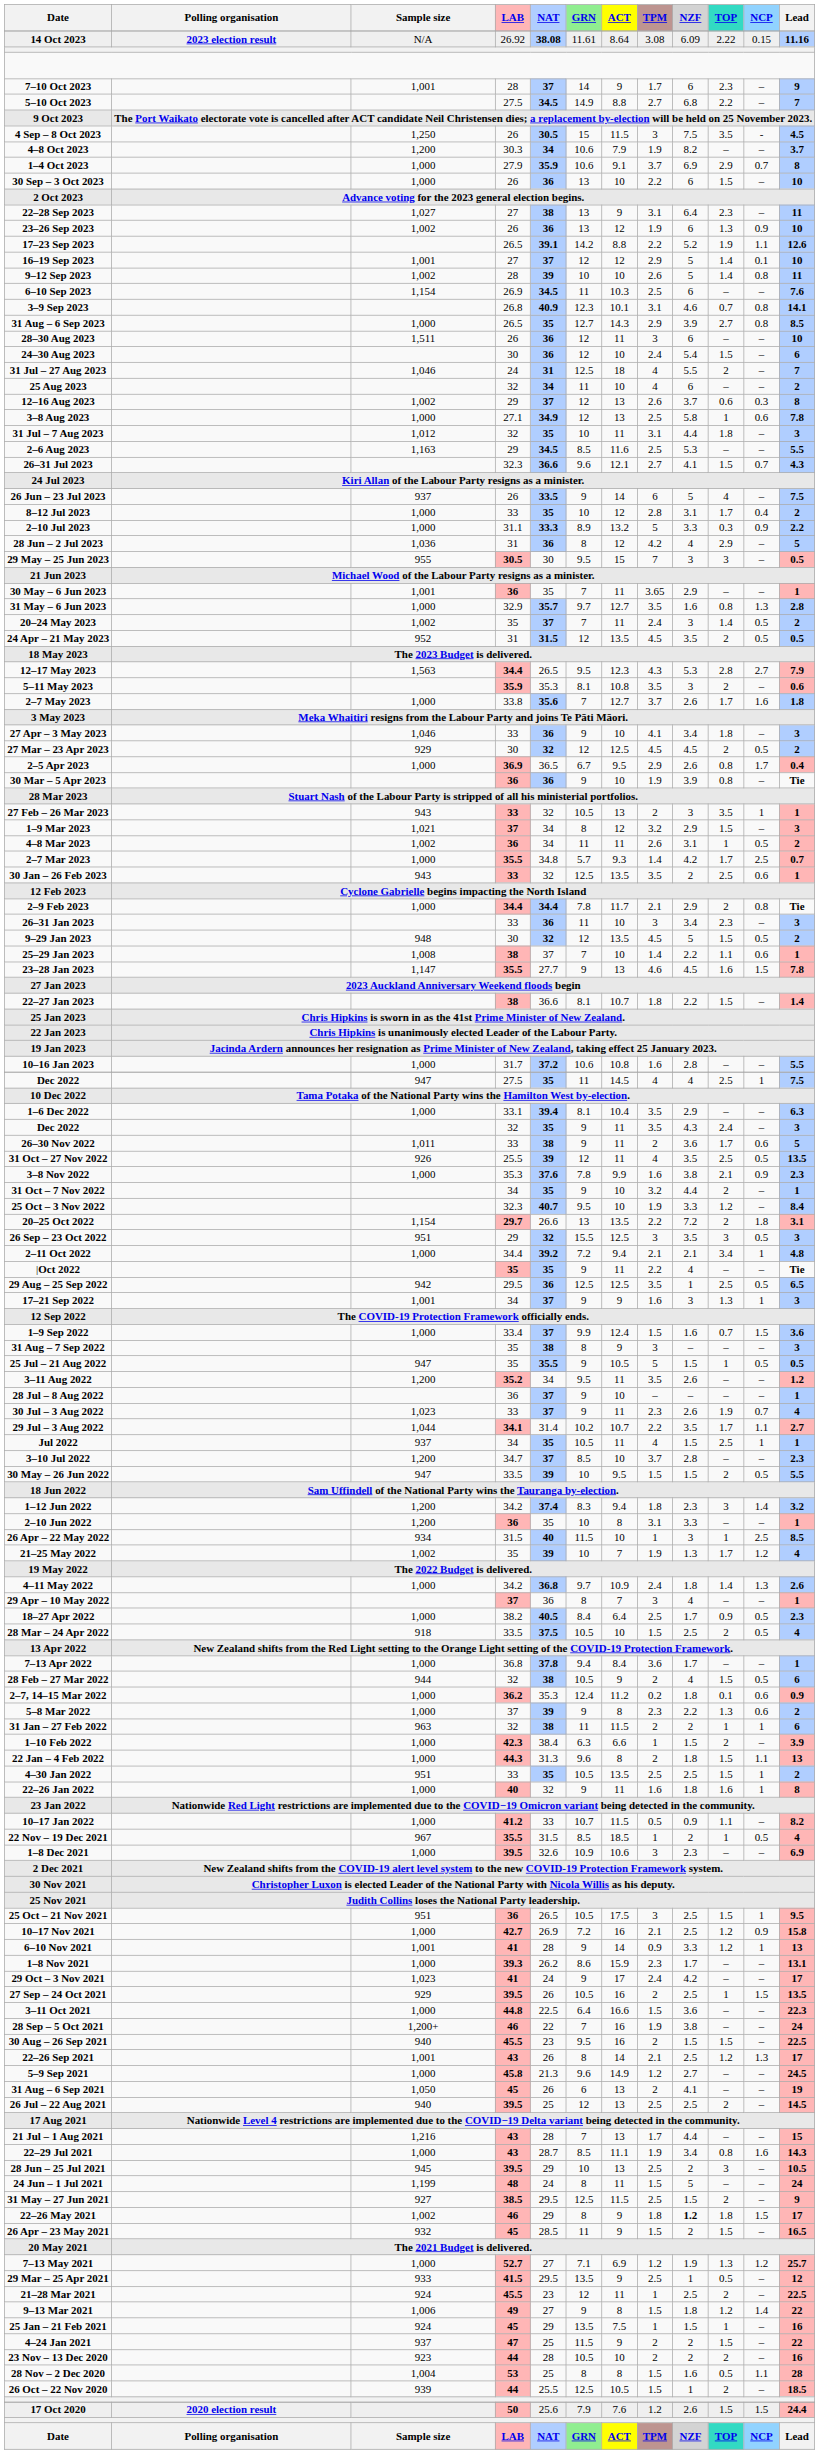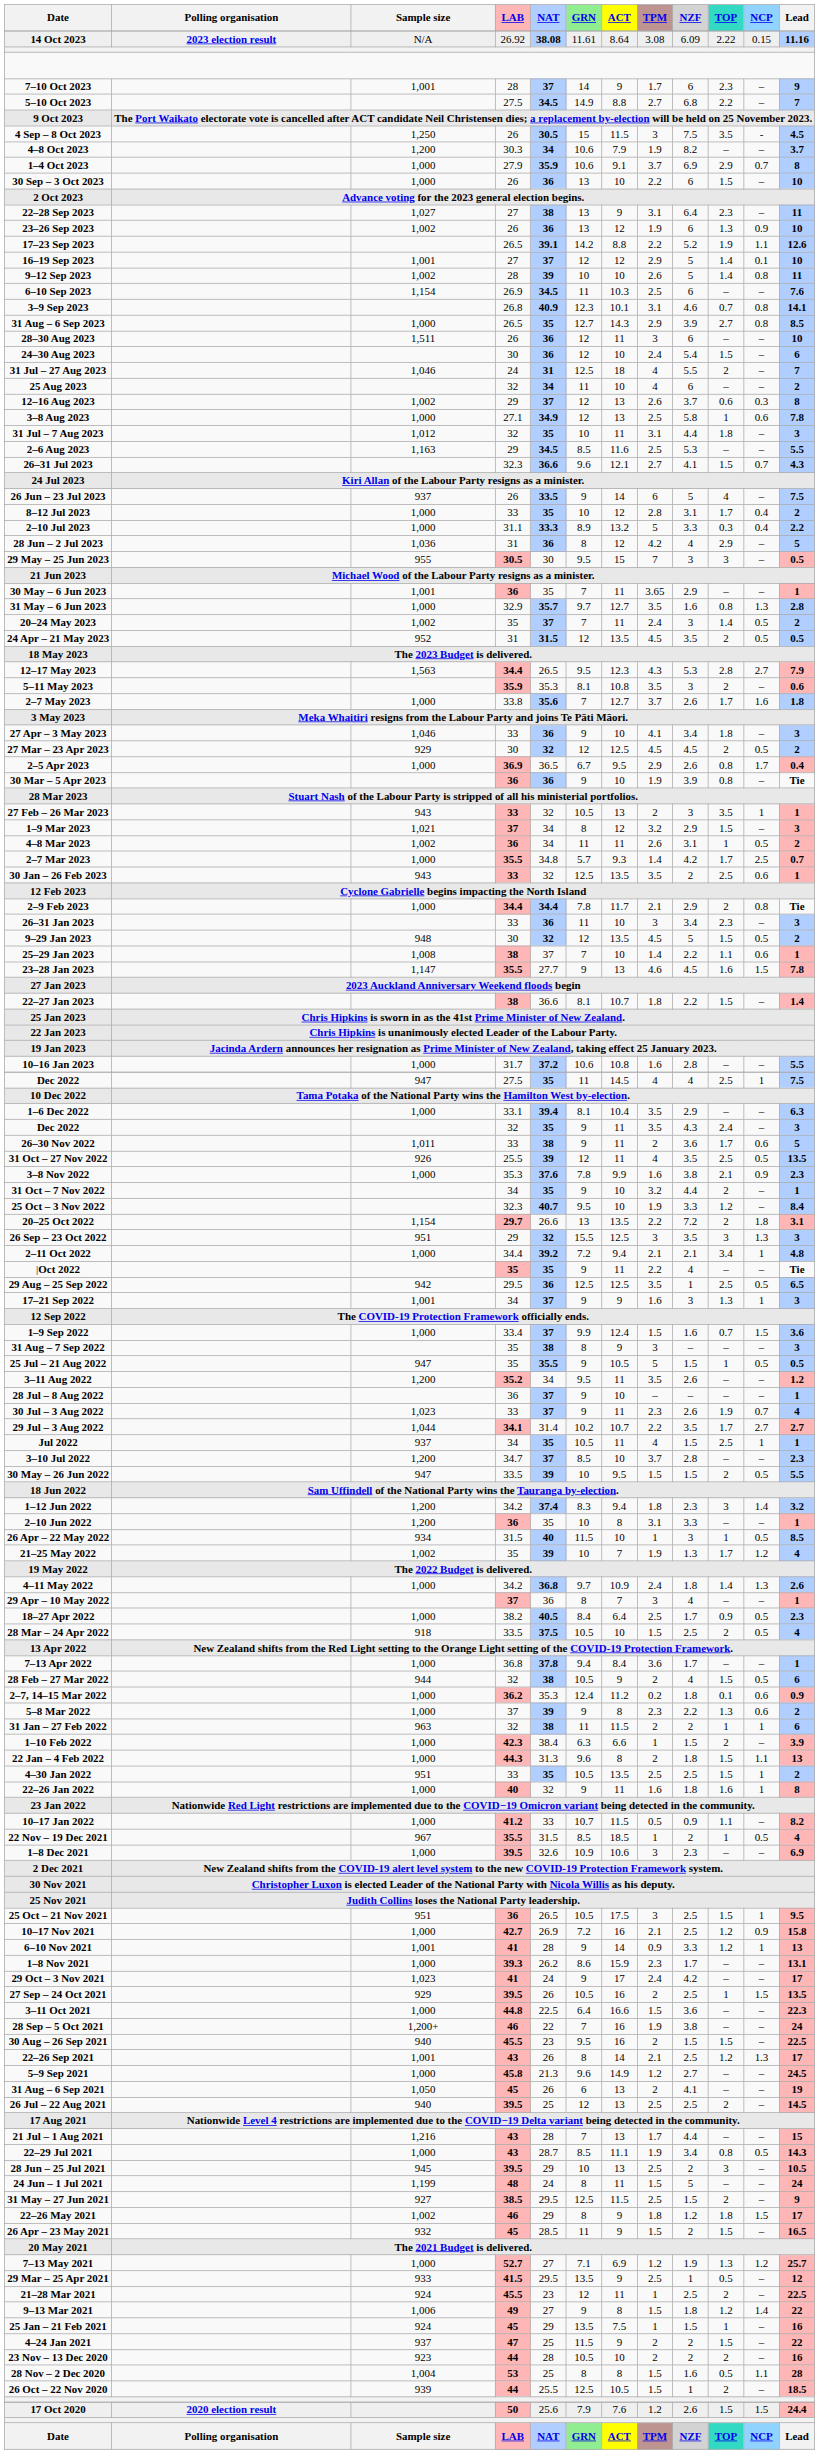(761, 528) 0.9 -> (761, 528) 0.4
(761, 1238) 0.5 -> (761, 1238) 1.3
(761, 1427) 1.1 -> (761, 1427) 2.7
(761, 1538) 2.5 -> (761, 1538) 0.5
(761, 2153) 1.6 -> (761, 2153) 0.5
(690, 2216) bold -> (690, 2216) normal
